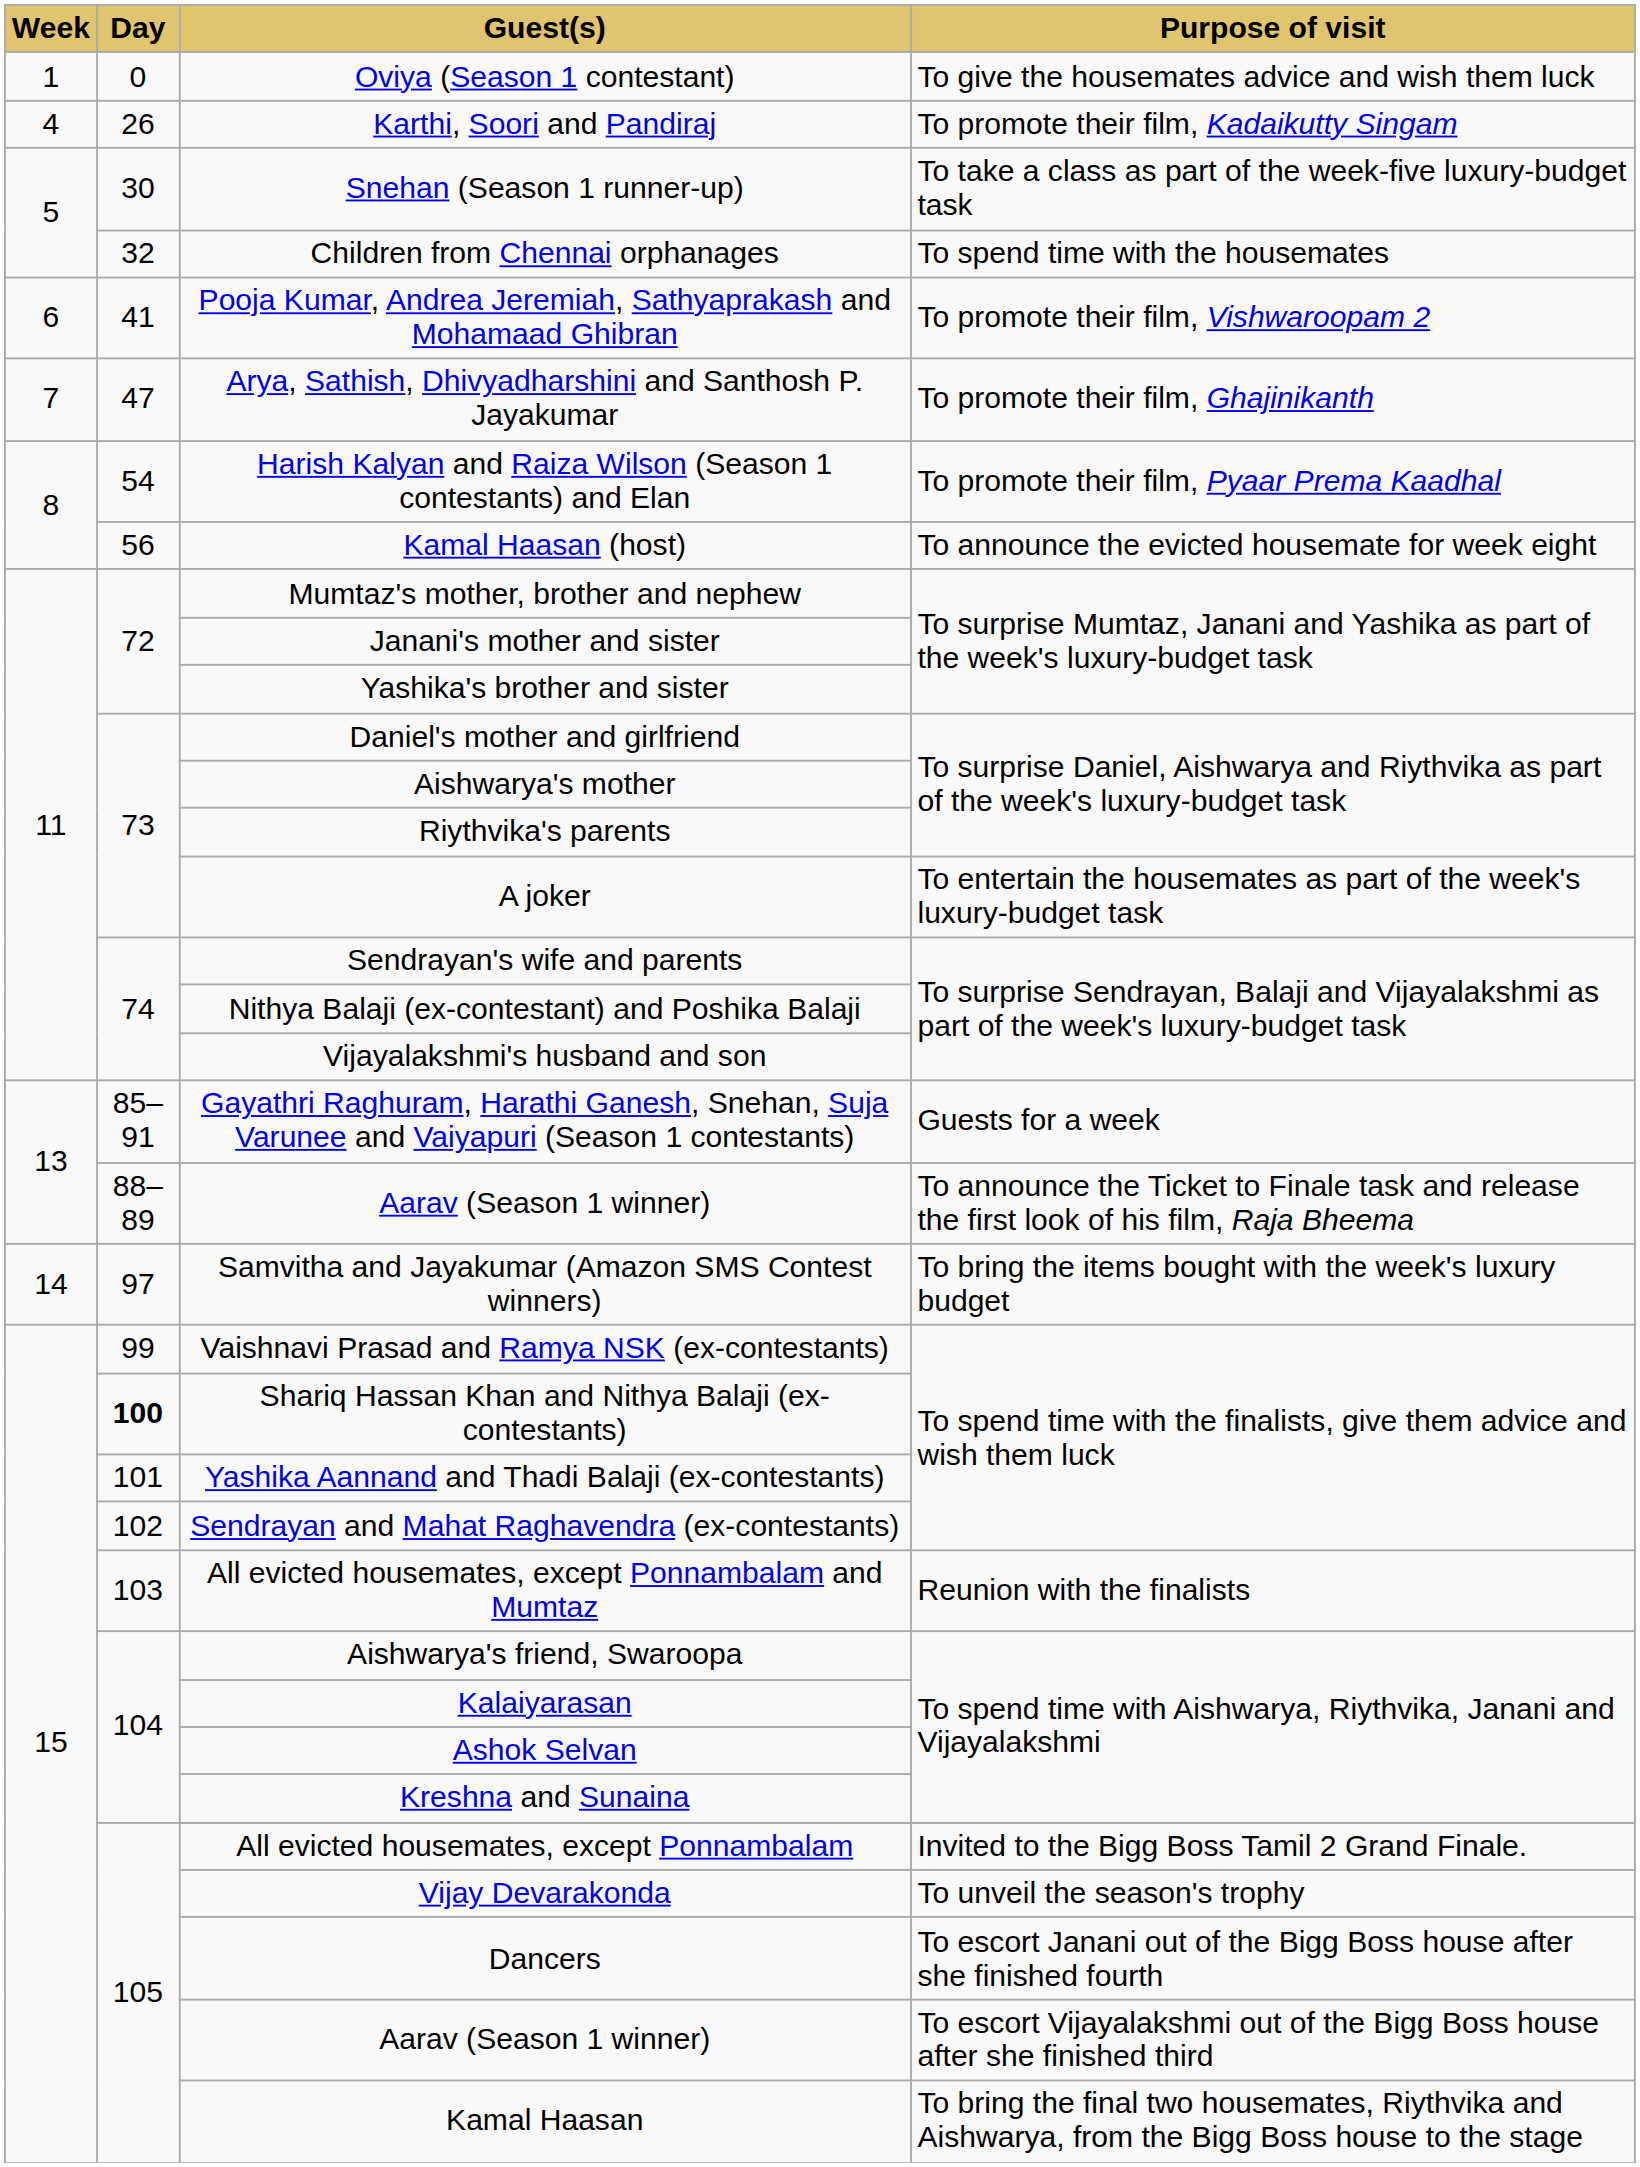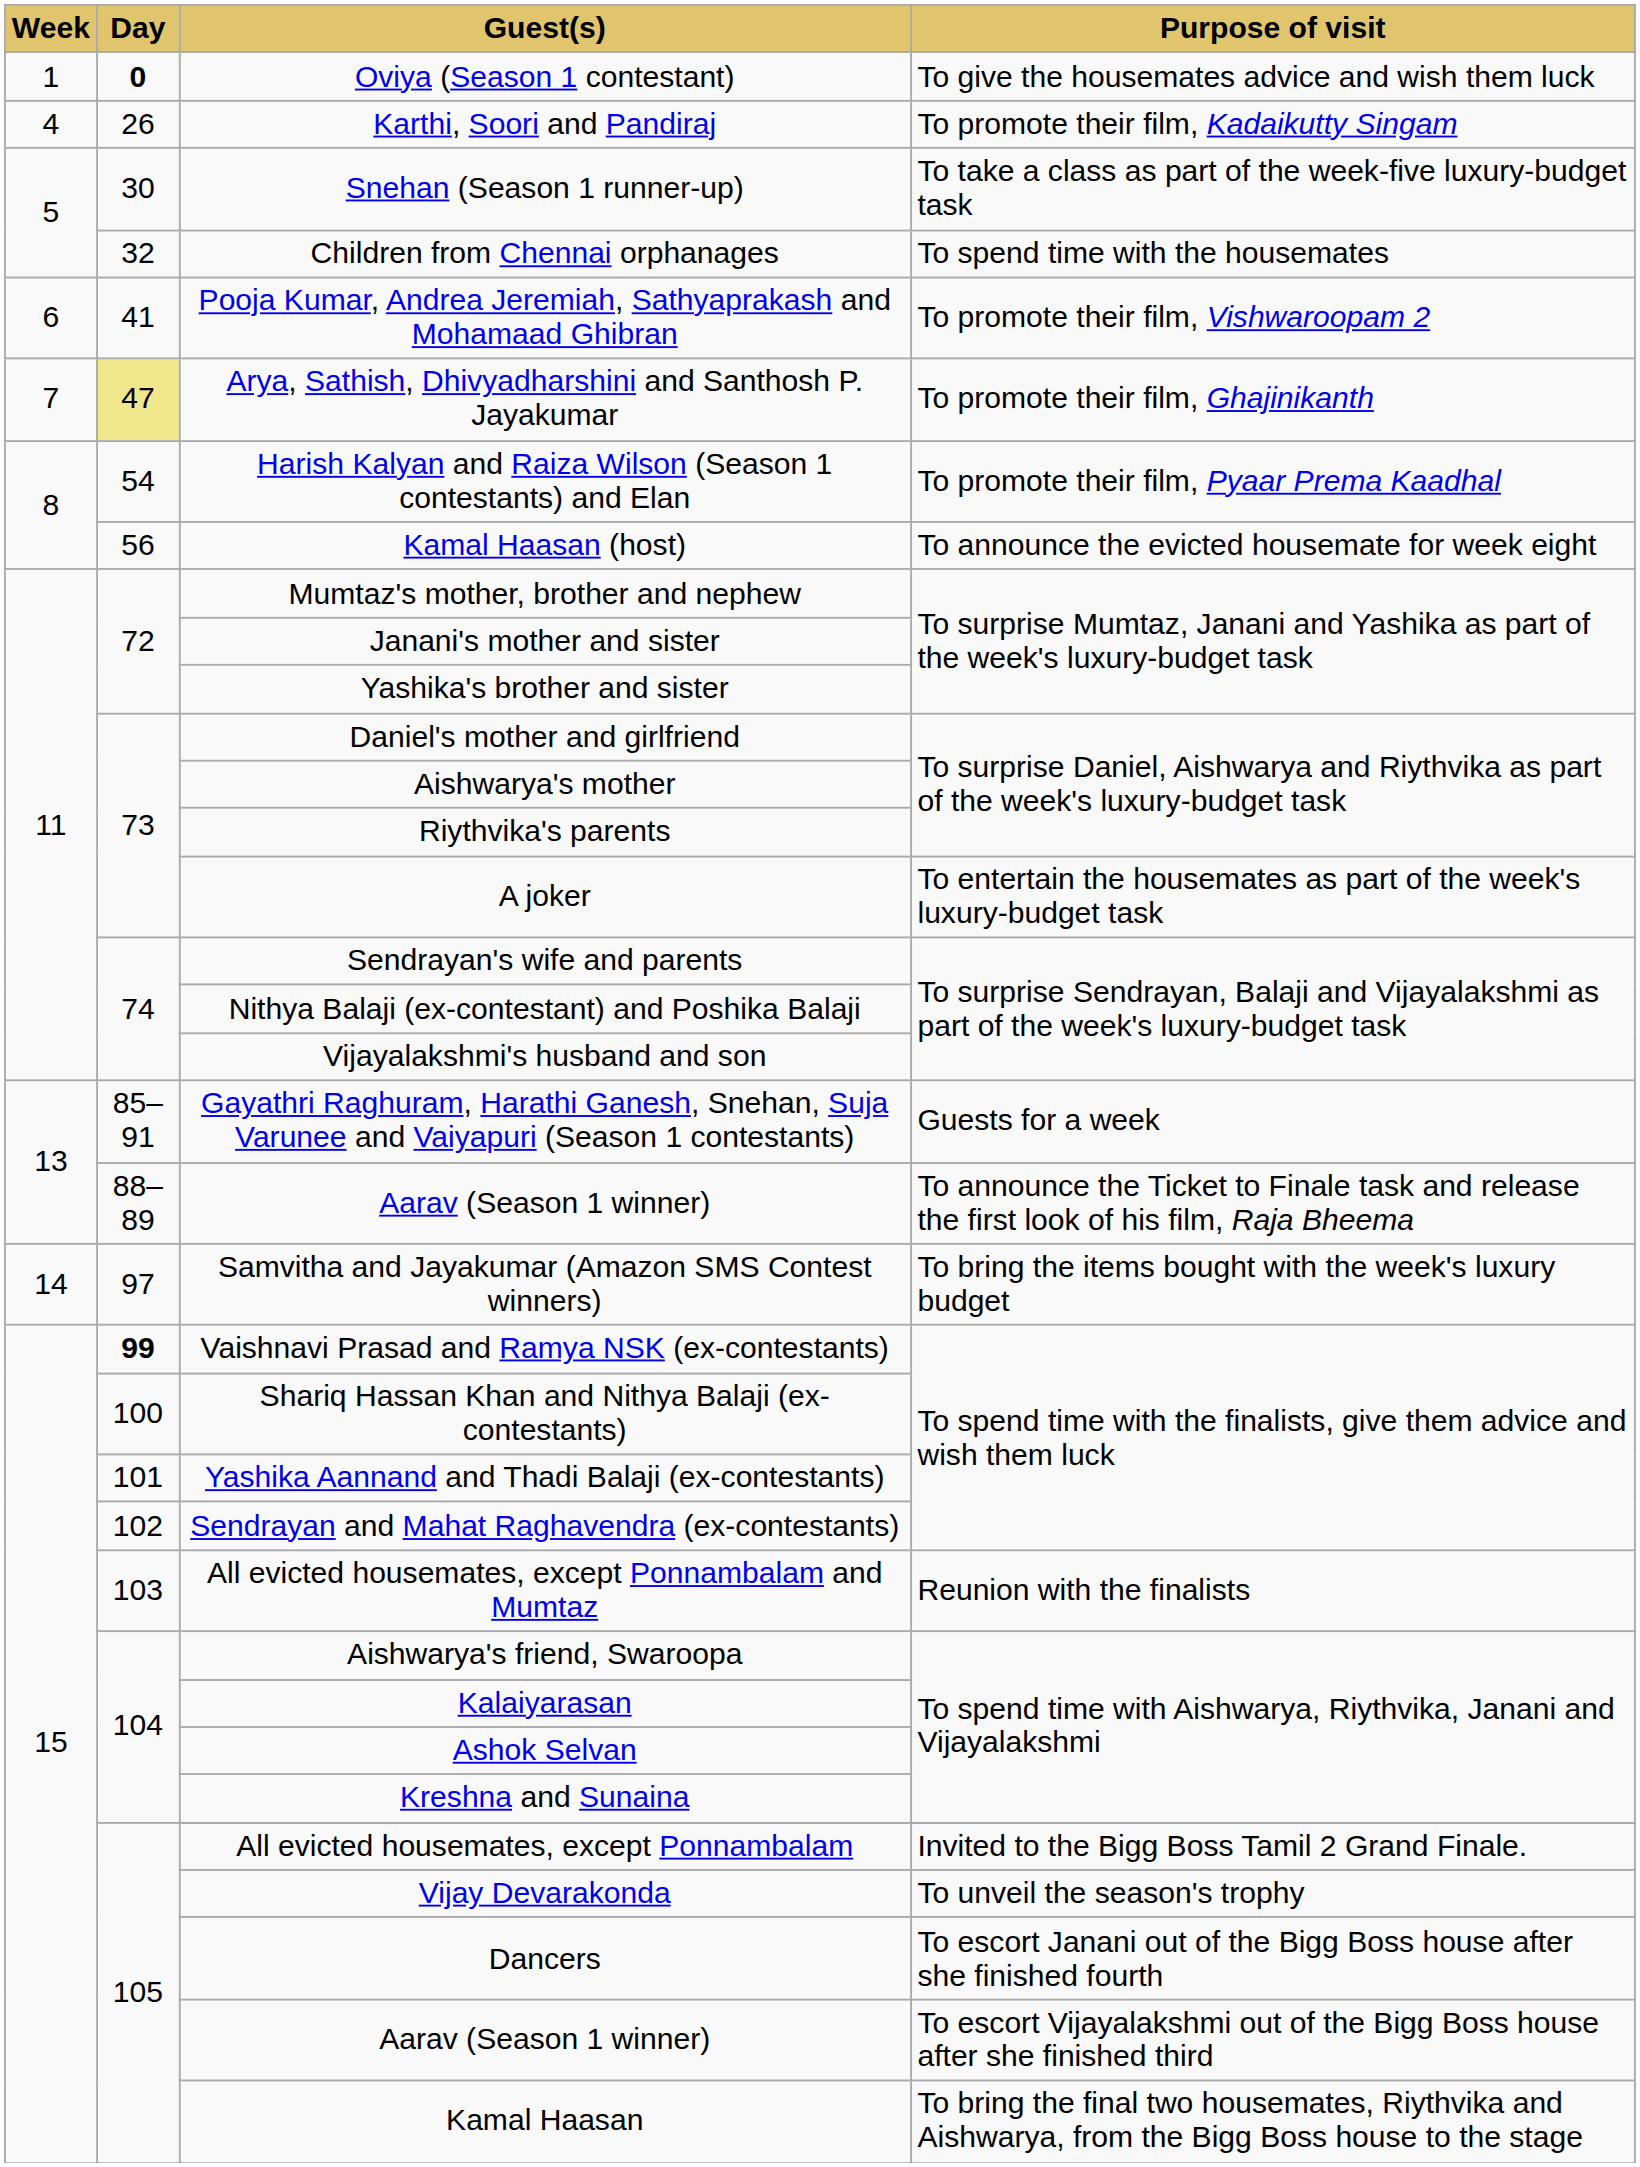(138, 76) normal -> (138, 76) bold
(138, 399) no background -> (138, 399) khaki background
(138, 1348) normal -> (138, 1348) bold
(138, 1413) bold -> (138, 1413) normal
